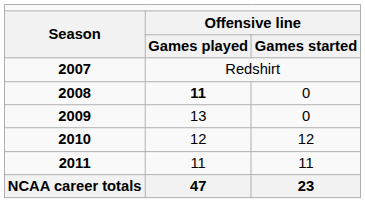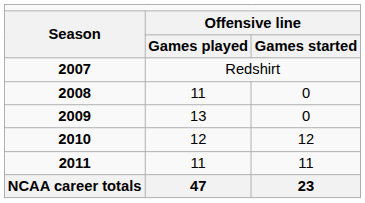(198, 92) bold -> (198, 92) normal
